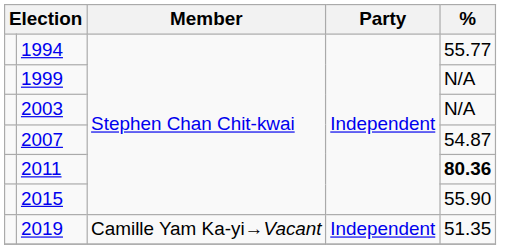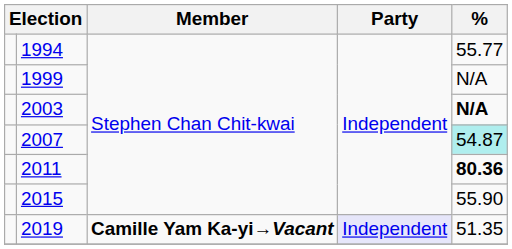(460, 109) normal -> (472, 109) bold
(468, 139) no background -> (480, 139) paleturquoise background
(206, 229) normal -> (212, 229) bold
(383, 229) no background -> (395, 229) lavender background
